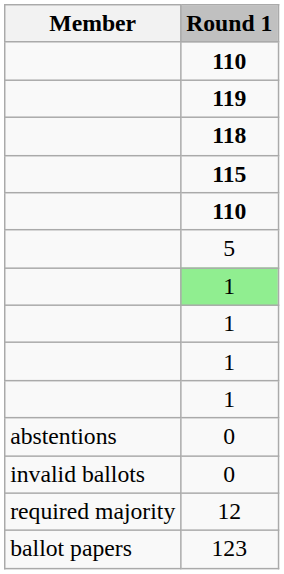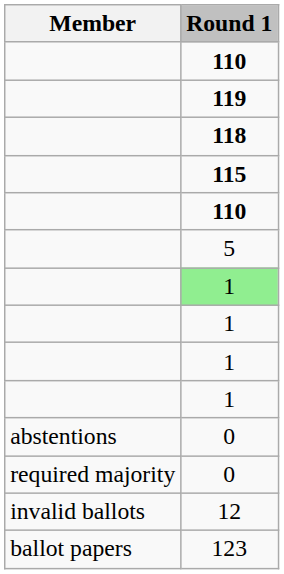(78, 473) invalid ballots -> (93, 473) required majority
(93, 511) required majority -> (78, 511) invalid ballots
